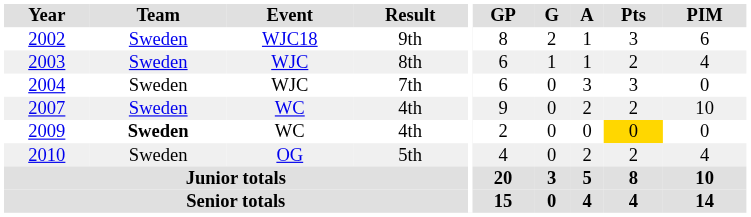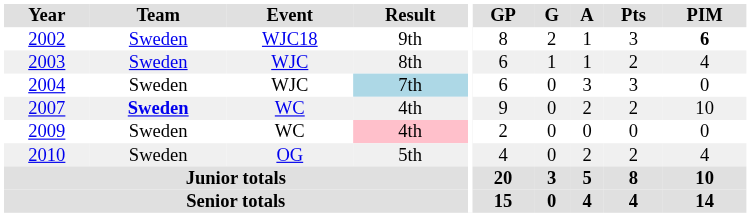(705, 38) normal -> (705, 38) bold
(410, 85) no background -> (410, 85) lightblue background
(158, 108) normal -> (158, 108) bold
(158, 131) bold -> (158, 131) normal
(410, 131) no background -> (410, 131) pink background
(633, 131) gold background -> (633, 131) no background
